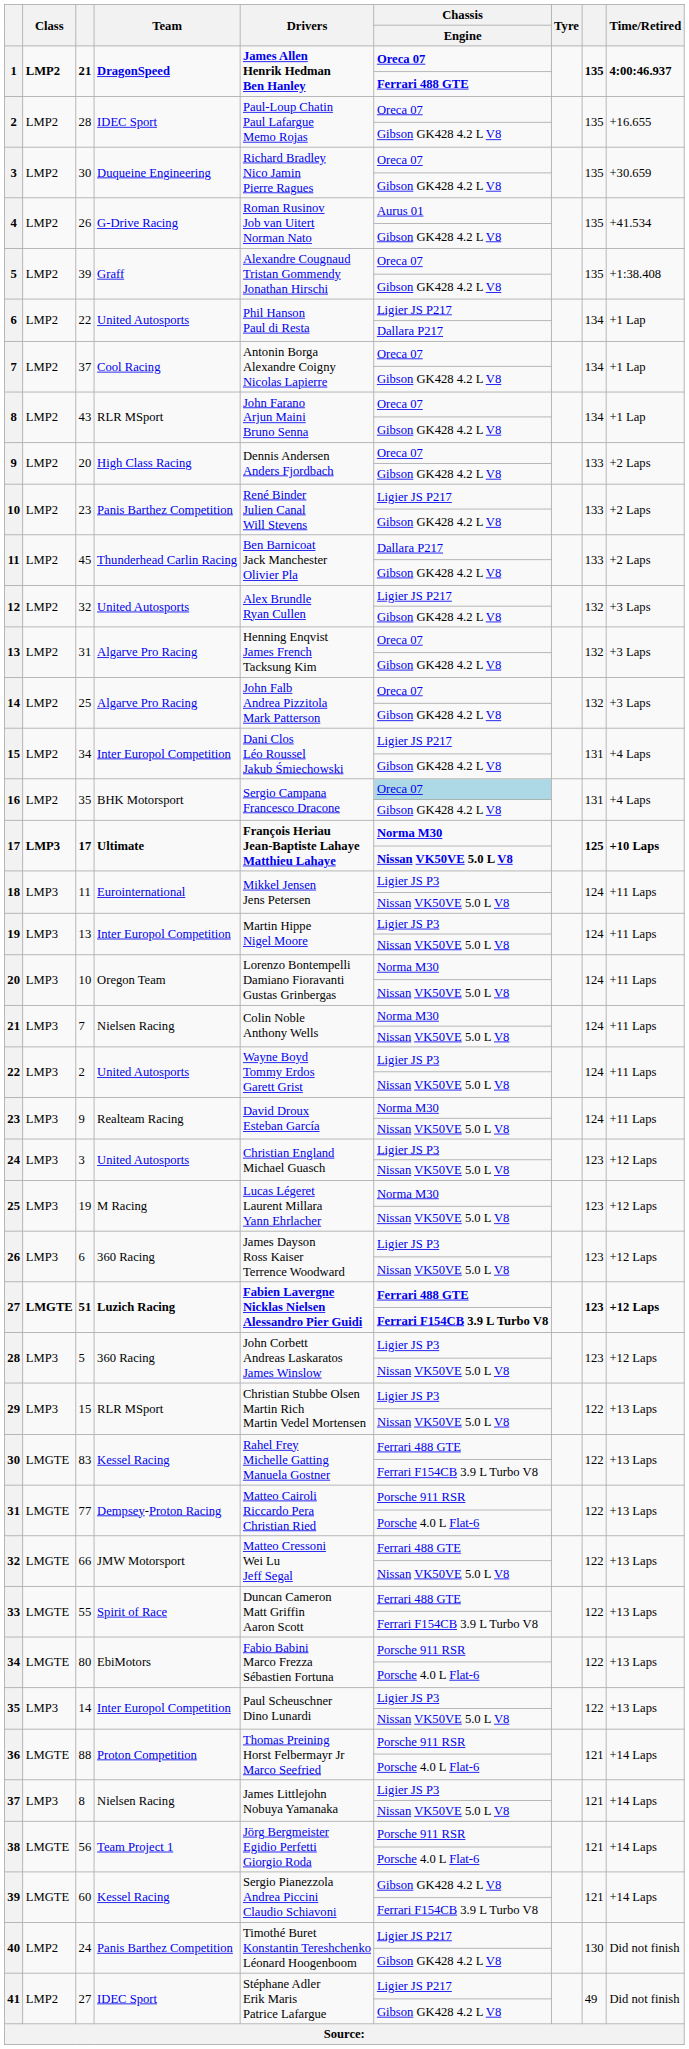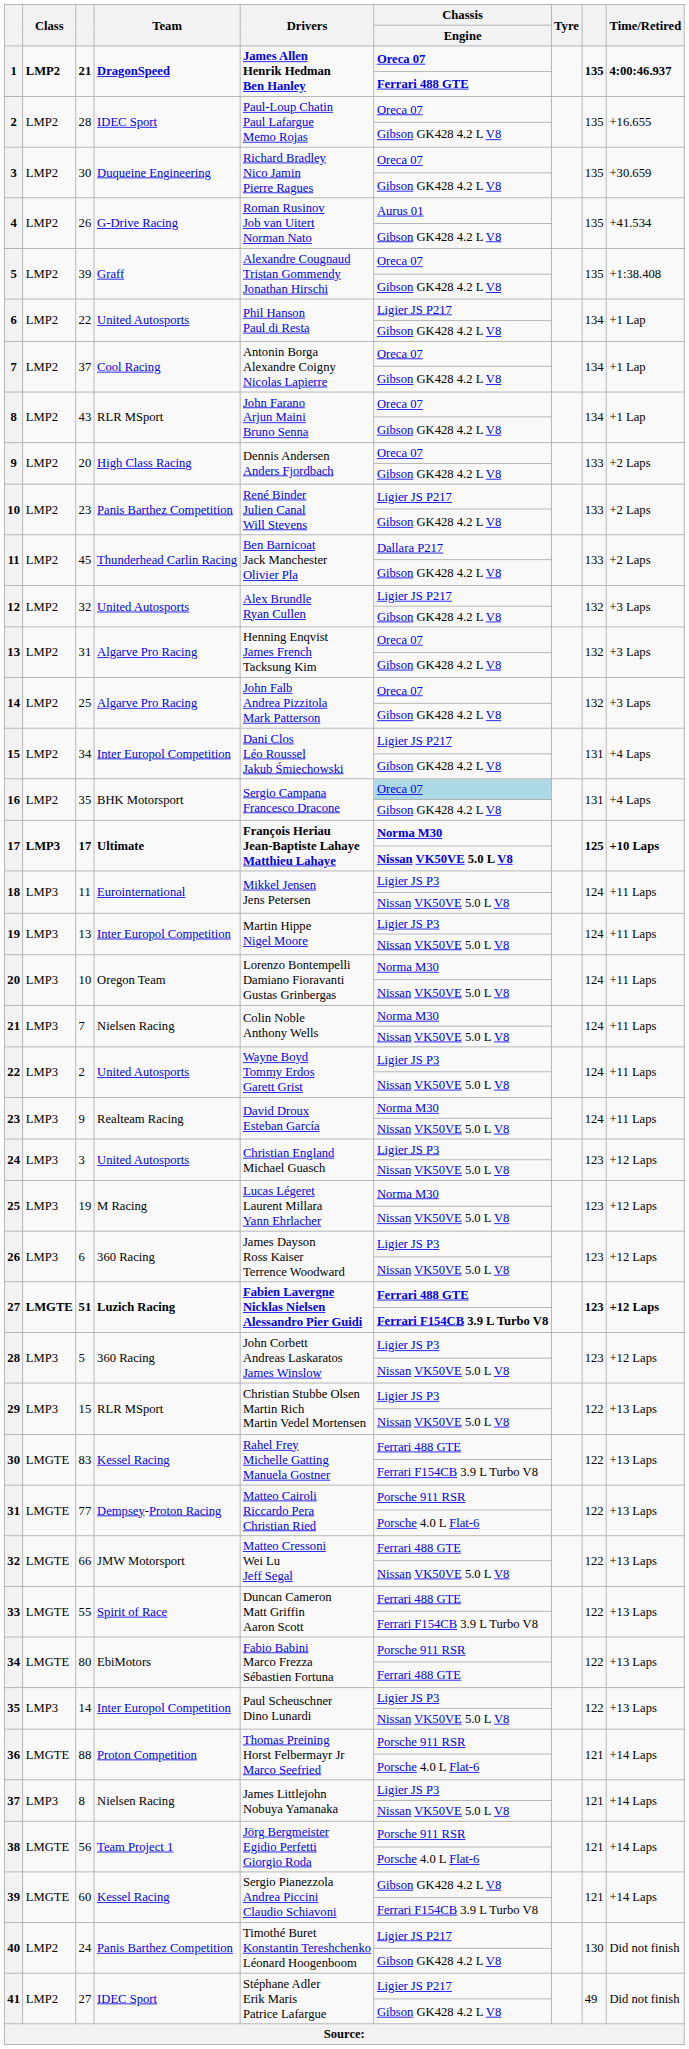(410, 330) Dallara P217 -> (439, 330) Gibson GK428 4.2 L V8
(428, 1675) Porsche 4.0 L Flat-6 -> (419, 1675) Ferrari 488 GTE
